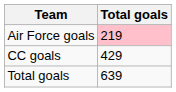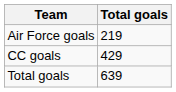(111, 35) pink background -> (111, 35) no background
